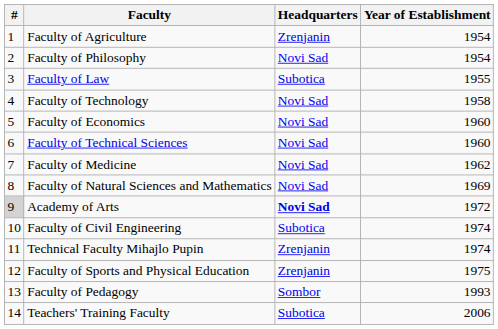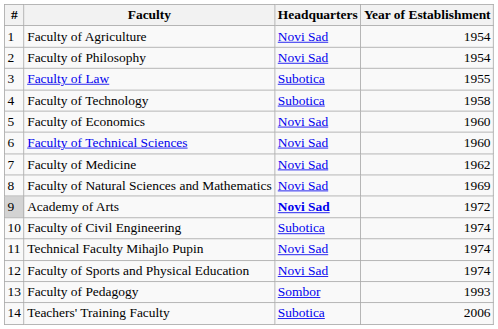(304, 36) Zrenjanin -> (303, 36) Novi Sad
(303, 100) Novi Sad -> (301, 100) Subotica
(304, 249) Zrenjanin -> (303, 249) Novi Sad
(304, 270) Zrenjanin -> (303, 270) Novi Sad
(477, 270) 1975 -> (477, 270) 1974
